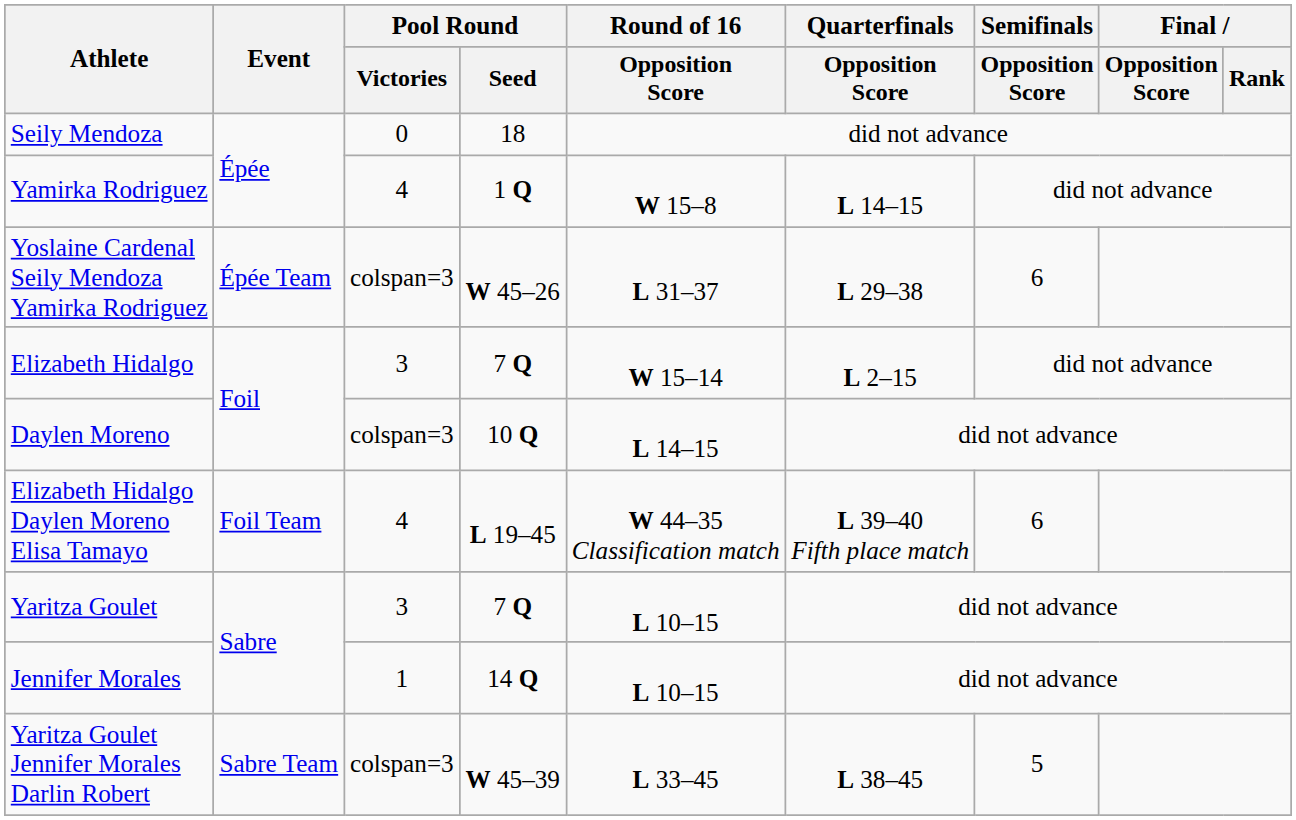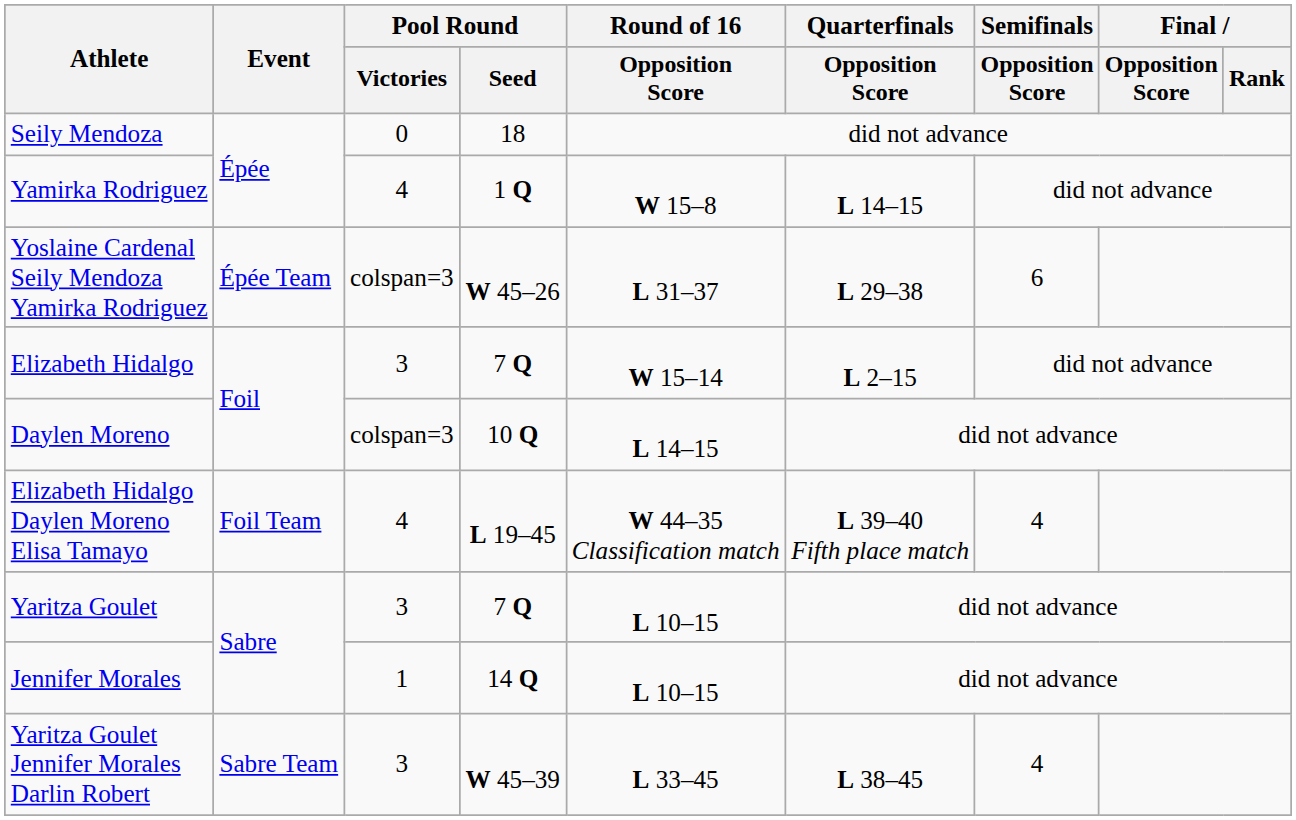(1037, 520) 6 -> (1037, 520) 4
(402, 764) colspan=3 -> (402, 764) 3
(1037, 764) 5 -> (1037, 764) 4
